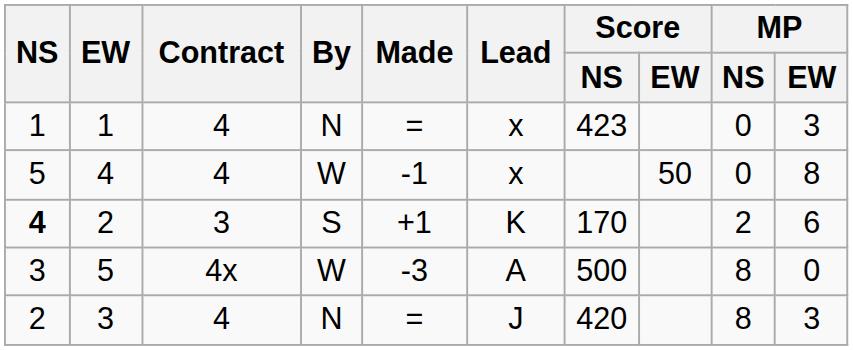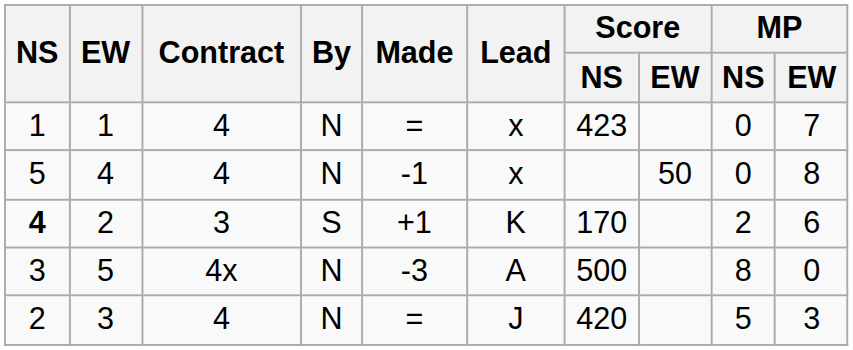(812, 125) 3 -> (812, 125) 7
(331, 174) W -> (332, 174) N
(331, 271) W -> (332, 271) N
(743, 319) 8 -> (743, 319) 5
